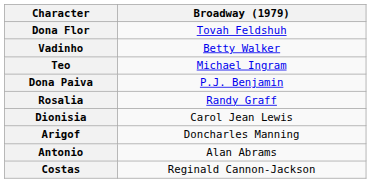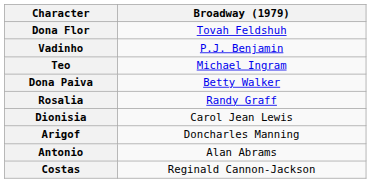(242, 48) Betty Walker -> (242, 48) P.J. Benjamin
(242, 83) P.J. Benjamin -> (242, 83) Betty Walker
